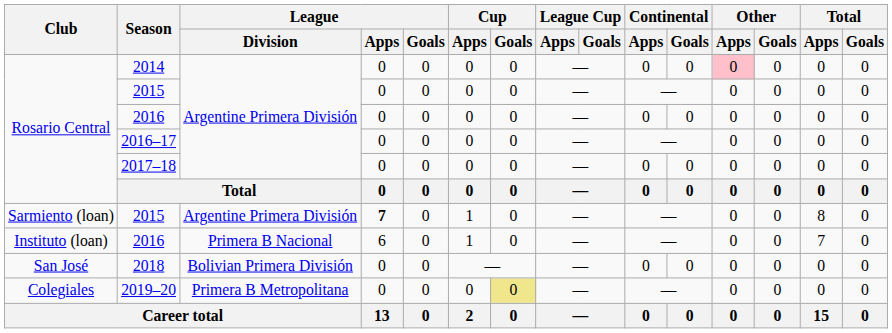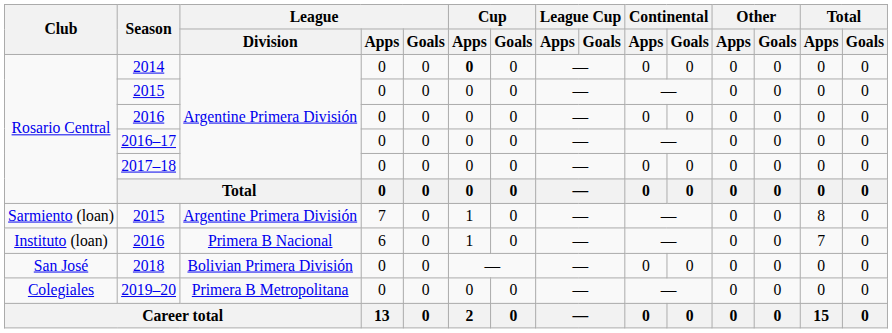(469, 66) normal -> (469, 66) bold
(733, 66) pink background -> (733, 66) no background
(382, 215) bold -> (382, 215) normal
(513, 290) khaki background -> (513, 290) no background
